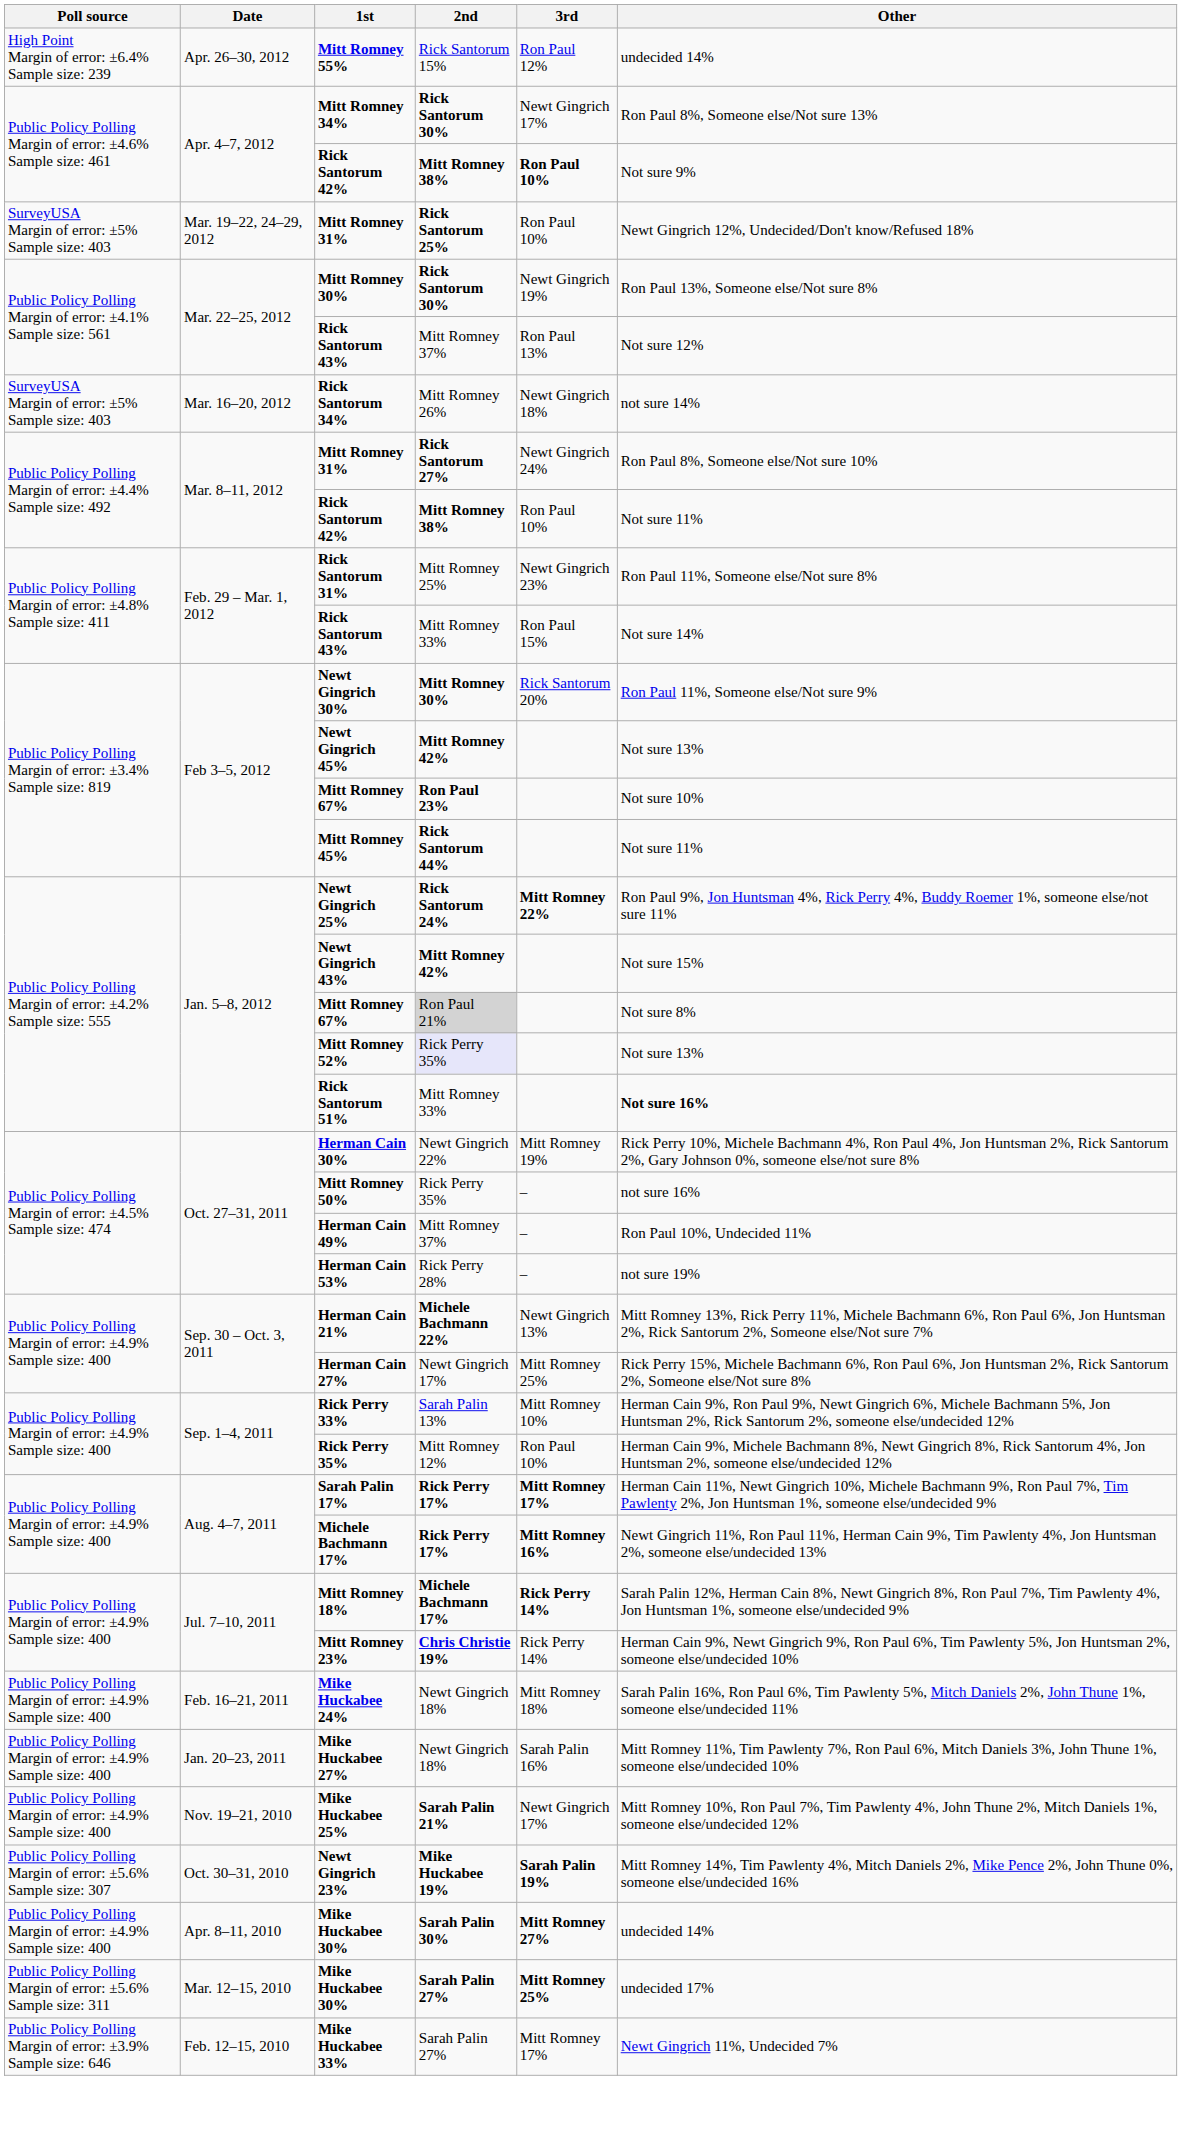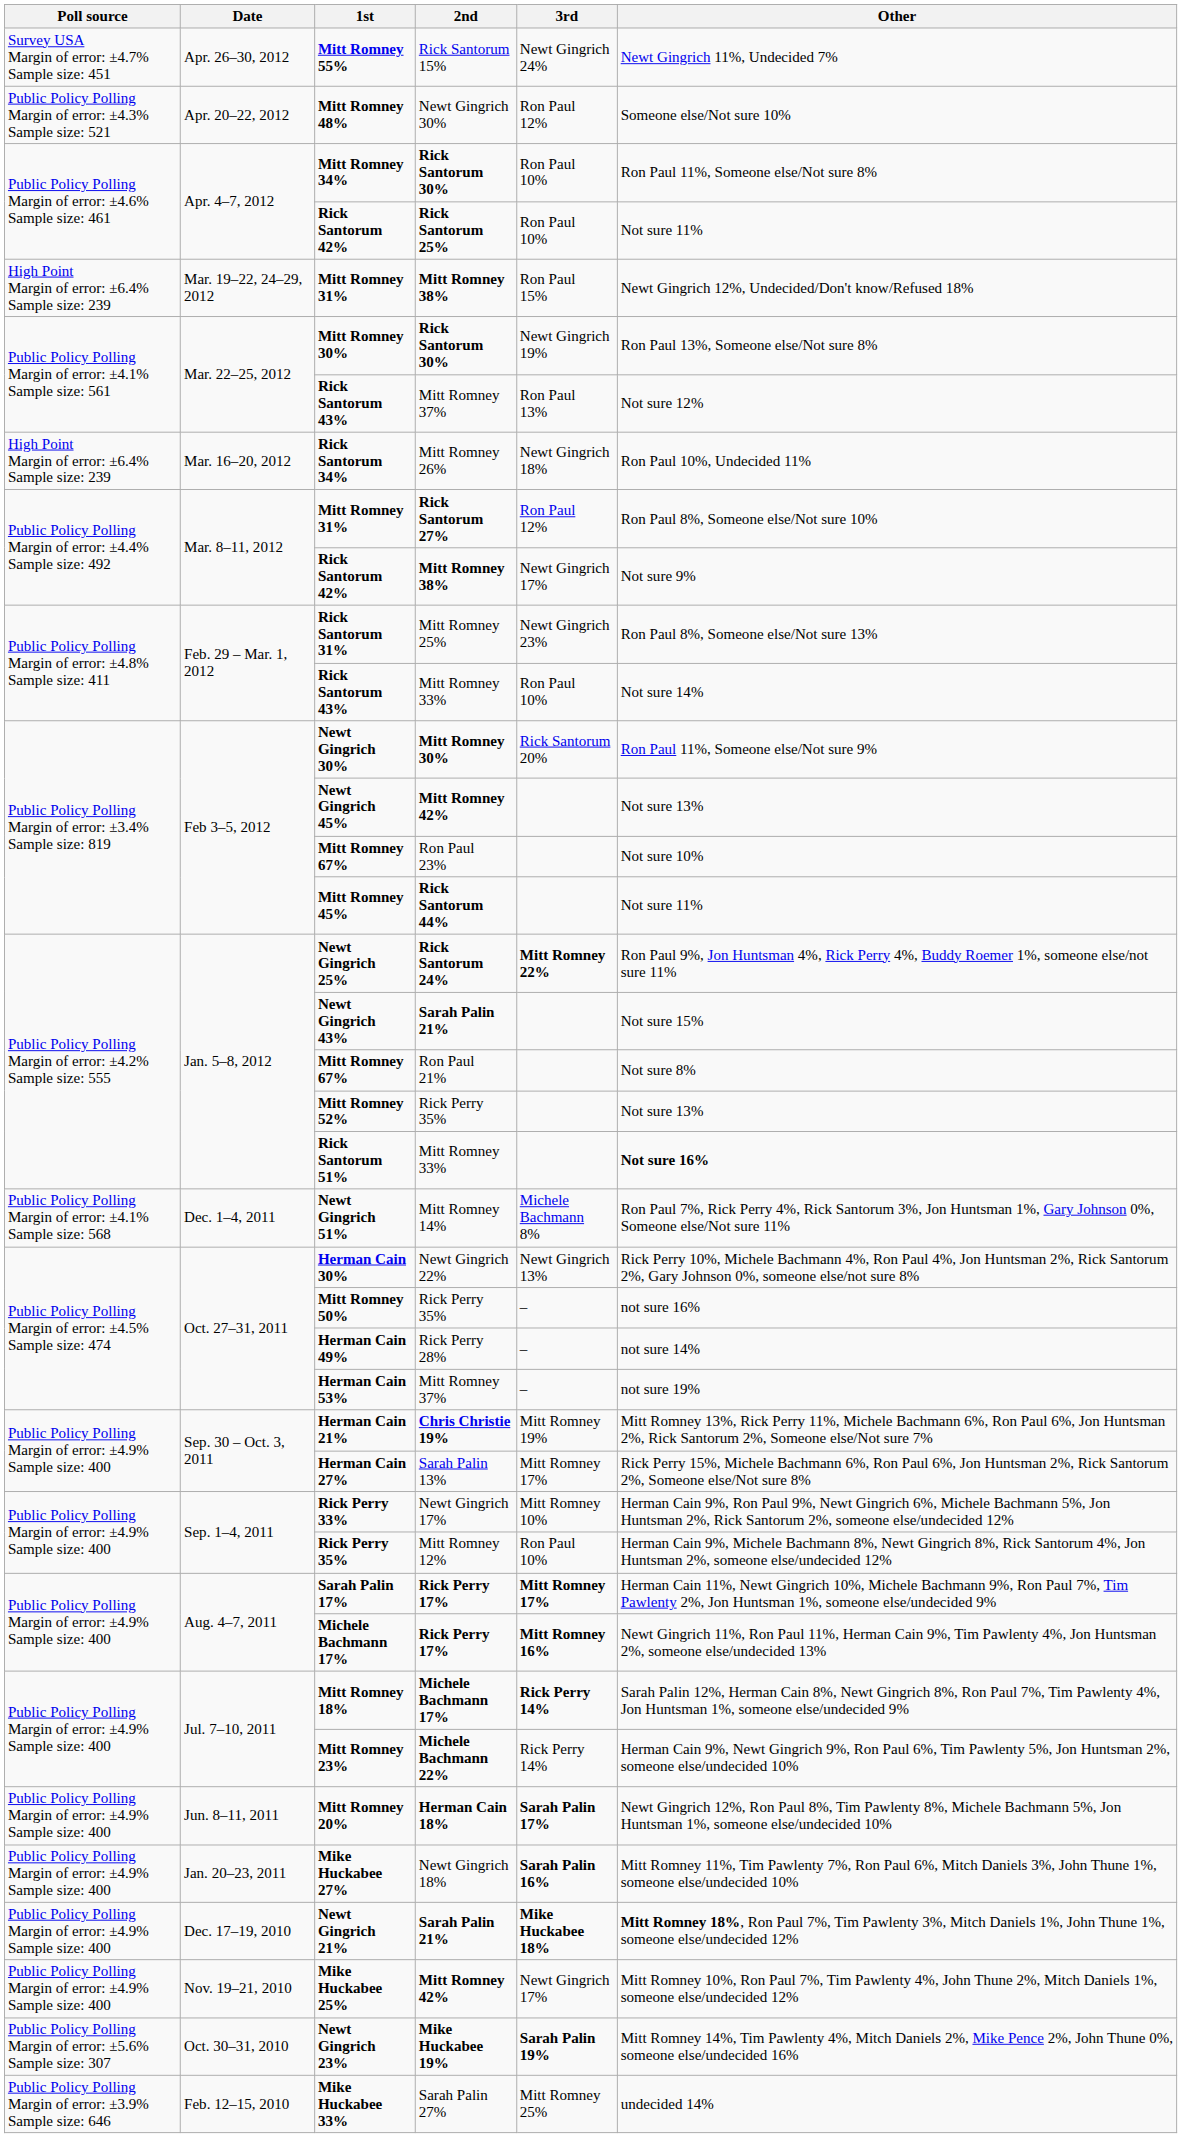(78, 57) High Point Margin of error: ±6.4% Sample size: 239 -> (78, 57) Survey USA Margin of error: ±4.7% Sample size: 451
(548, 57) Ron Paul 12% -> (565, 57) Newt Gingrich 24%
(667, 57) undecided 14% -> (729, 57) Newt Gingrich 11%, Undecided 7%
+ row: (237, 114)
(565, 114) Newt Gingrich 17% -> (548, 172) Ron Paul 10%
(749, 114) Ron Paul 8%, Someone else/Not sure 13% -> (749, 172) Ron Paul 11%, Someone else/Not sure 8%
(462, 172) Mitt Romney 38% -> (451, 230) Rick Santorum 25%
(550, 172) bold -> (548, 230) normal
(658, 172) Not sure 9% -> (662, 230) Not sure 11%
(73, 230) SurveyUSA Margin of error: ±5% Sample size: 403 -> (78, 287) High Point Margin of error: ±6.4% Sample size: 239
(451, 230) Rick Santorum 25% -> (462, 287) Mitt Romney 38%
(548, 230) Ron Paul 10% -> (548, 287) Ron Paul 15%
(73, 403) SurveyUSA Margin of error: ±5% Sample size: 403 -> (78, 461) High Point Margin of error: ±6.4% Sample size: 239
(660, 403) not sure 14% -> (716, 461) Ron Paul 10%, Undecided 11%
(565, 461) Newt Gingrich 24% -> (548, 518) Ron Paul 12%
(548, 518) Ron Paul 10% -> (565, 576) Newt Gingrich 17%
(662, 518) Not sure 11% -> (658, 576) Not sure 9%
(749, 576) Ron Paul 11%, Someone else/Not sure 8% -> (749, 634) Ron Paul 8%, Someone else/Not sure 13%
(548, 634) Ron Paul 15% -> (548, 691) Ron Paul 10%
(449, 798) bold -> (447, 856) normal
(462, 963) Mitt Romney 42% -> (457, 1021) Sarah Palin 21%
(447, 1012) lightgrey background -> (447, 1070) no background
(451, 1053) lavender background -> (451, 1111) no background
+ row: (230, 1217)
(560, 1151) Mitt Romney 19% -> (565, 1267) Newt Gingrich 13%
(459, 1233) Mitt Romney 37% -> (451, 1348) Rick Perry 28%
(716, 1233) Ron Paul 10%, Undecided 11% -> (660, 1348) not sure 14%
(451, 1274) Rick Perry 28% -> (459, 1389) Mitt Romney 37%
(454, 1323) Michele Bachmann 22% -> (465, 1430) Chris Christie 19%
(565, 1323) Newt Gingrich 13% -> (560, 1430) Mitt Romney 19%
(464, 1372) Newt Gingrich 17% -> (453, 1471) Sarah Palin 13%
(560, 1372) Mitt Romney 25% -> (560, 1471) Mitt Romney 17%
(453, 1413) Sarah Palin 13% -> (464, 1511) Newt Gingrich 17%
(465, 1651) Chris Christie 19% -> (454, 1758) Michele Bachmann 22%
+ row: (232, 1815)
- row: (236, 1700)
(554, 1758) normal -> (558, 1873) bold
+ row: (238, 1931)
(457, 1815) Sarah Palin 21% -> (462, 1988) Mitt Romney 42%
- row: (233, 1931)
- row: (238, 1988)
(560, 2046) Mitt Romney 17% -> (560, 2104) Mitt Romney 25%
(729, 2046) Newt Gingrich 11%, Undecided 7% -> (667, 2104) undecided 14%
